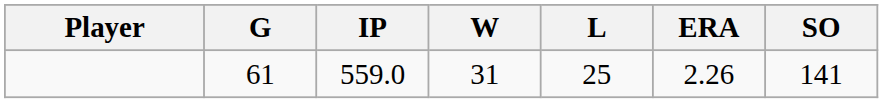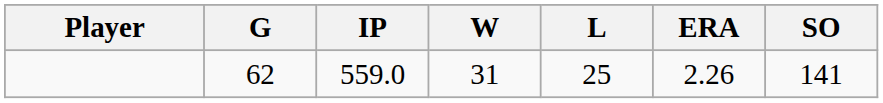(260, 73) 61 -> (260, 73) 62
